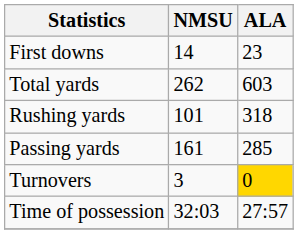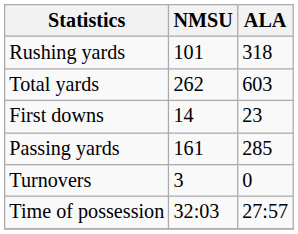rows swapped: (57, 52) <-> (67, 116)
(247, 180) gold background -> (247, 180) no background
